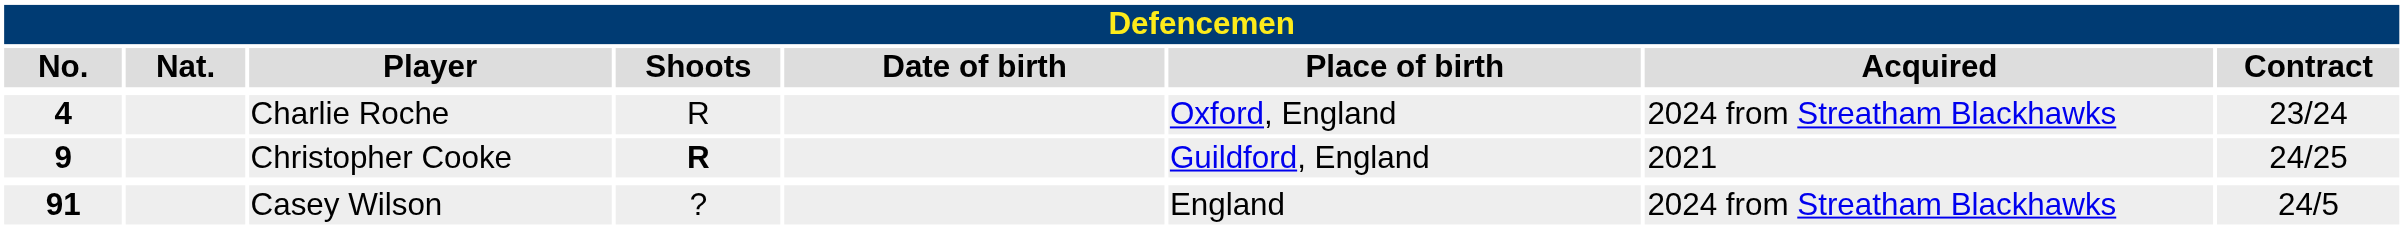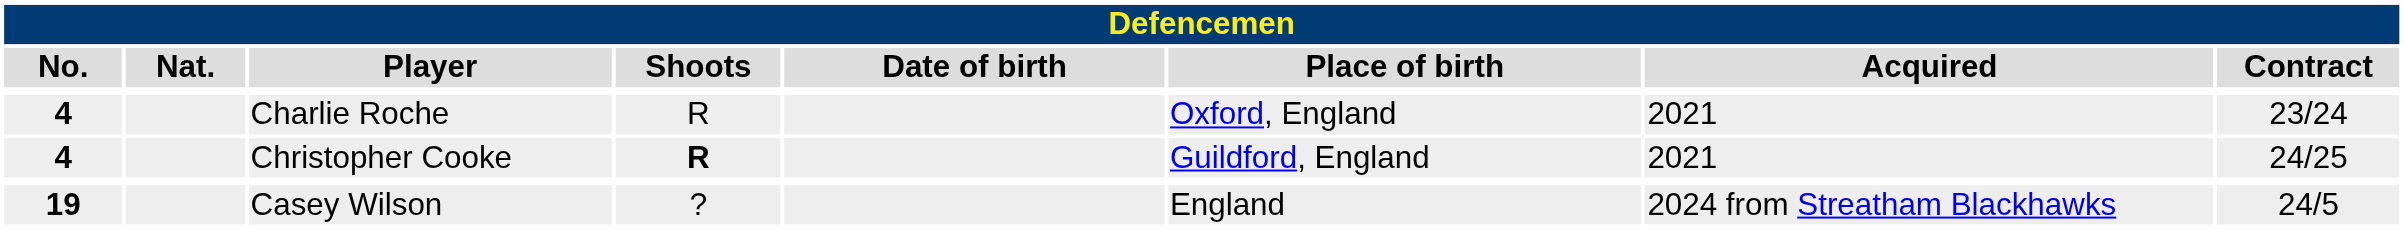(1882, 114) 2024 from Streatham Blackhawks -> (1682, 114) 2021
(63, 157) 9 -> (63, 157) 4
(63, 204) 91 -> (63, 204) 19
